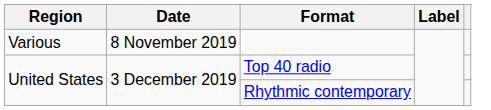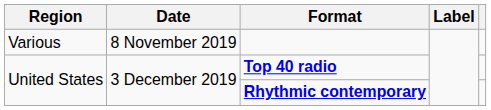(287, 67) normal -> (290, 67) bold
(327, 92) normal -> (335, 92) bold
